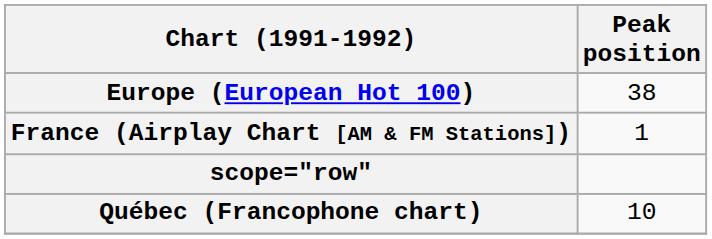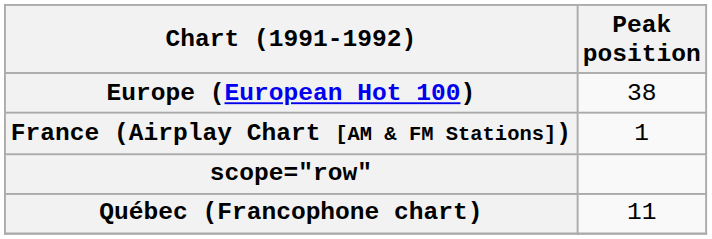(642, 213) 10 -> (642, 213) 11
